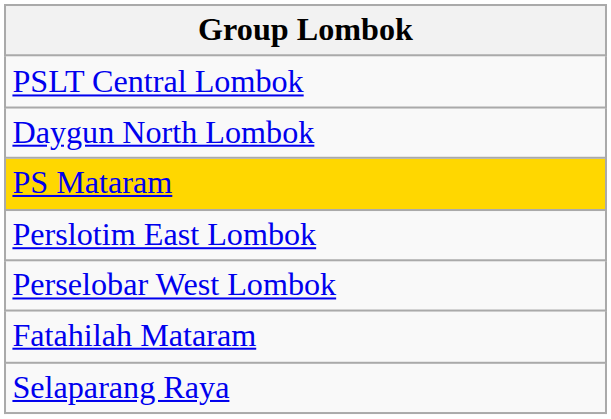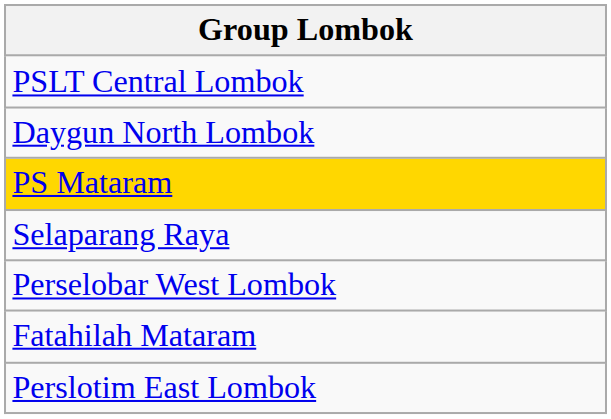(164, 234) Perslotim East Lombok -> (121, 234) Selaparang Raya
(121, 387) Selaparang Raya -> (164, 387) Perslotim East Lombok
